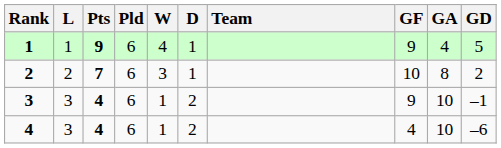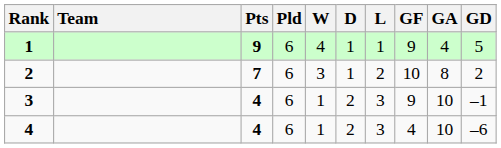columns swapped: (232, 18) <-> (68, 18)
